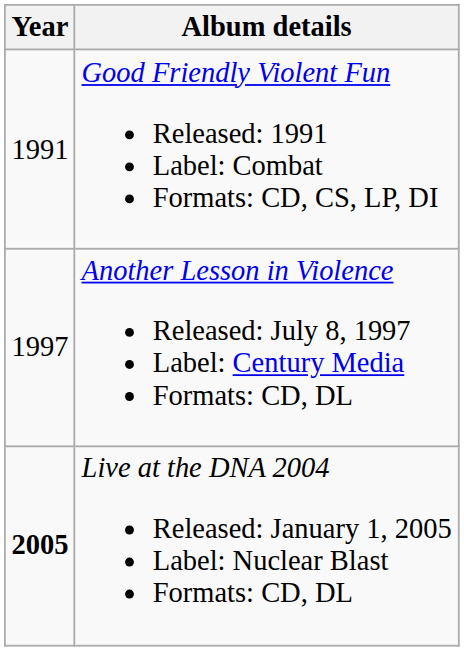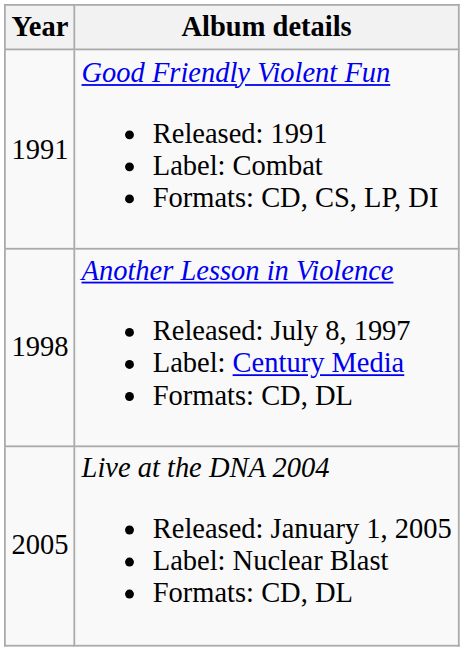(40, 347) 1997 -> (40, 347) 1998
(40, 545) bold -> (40, 545) normal
